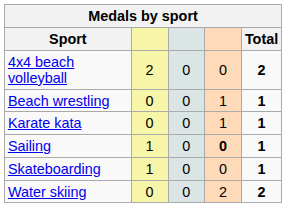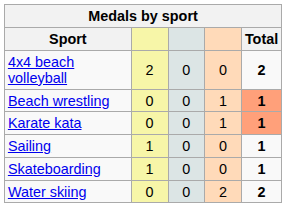(262, 101) no background -> (262, 101) lightsalmon background
(262, 123) no background -> (262, 123) lightsalmon background
(223, 146) bold -> (223, 146) normal
